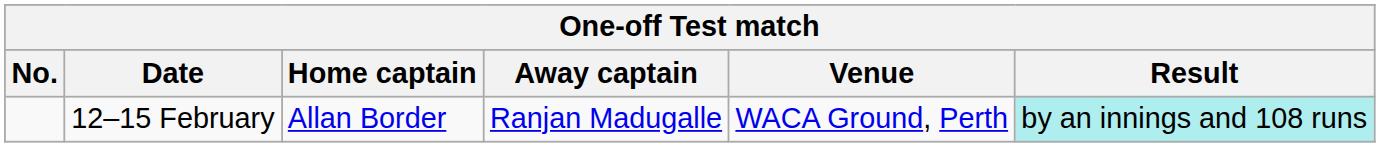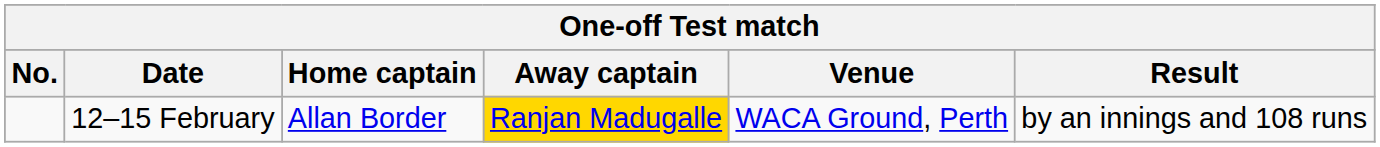(606, 118) no background -> (606, 118) gold background
(1194, 118) paleturquoise background -> (1194, 118) no background
